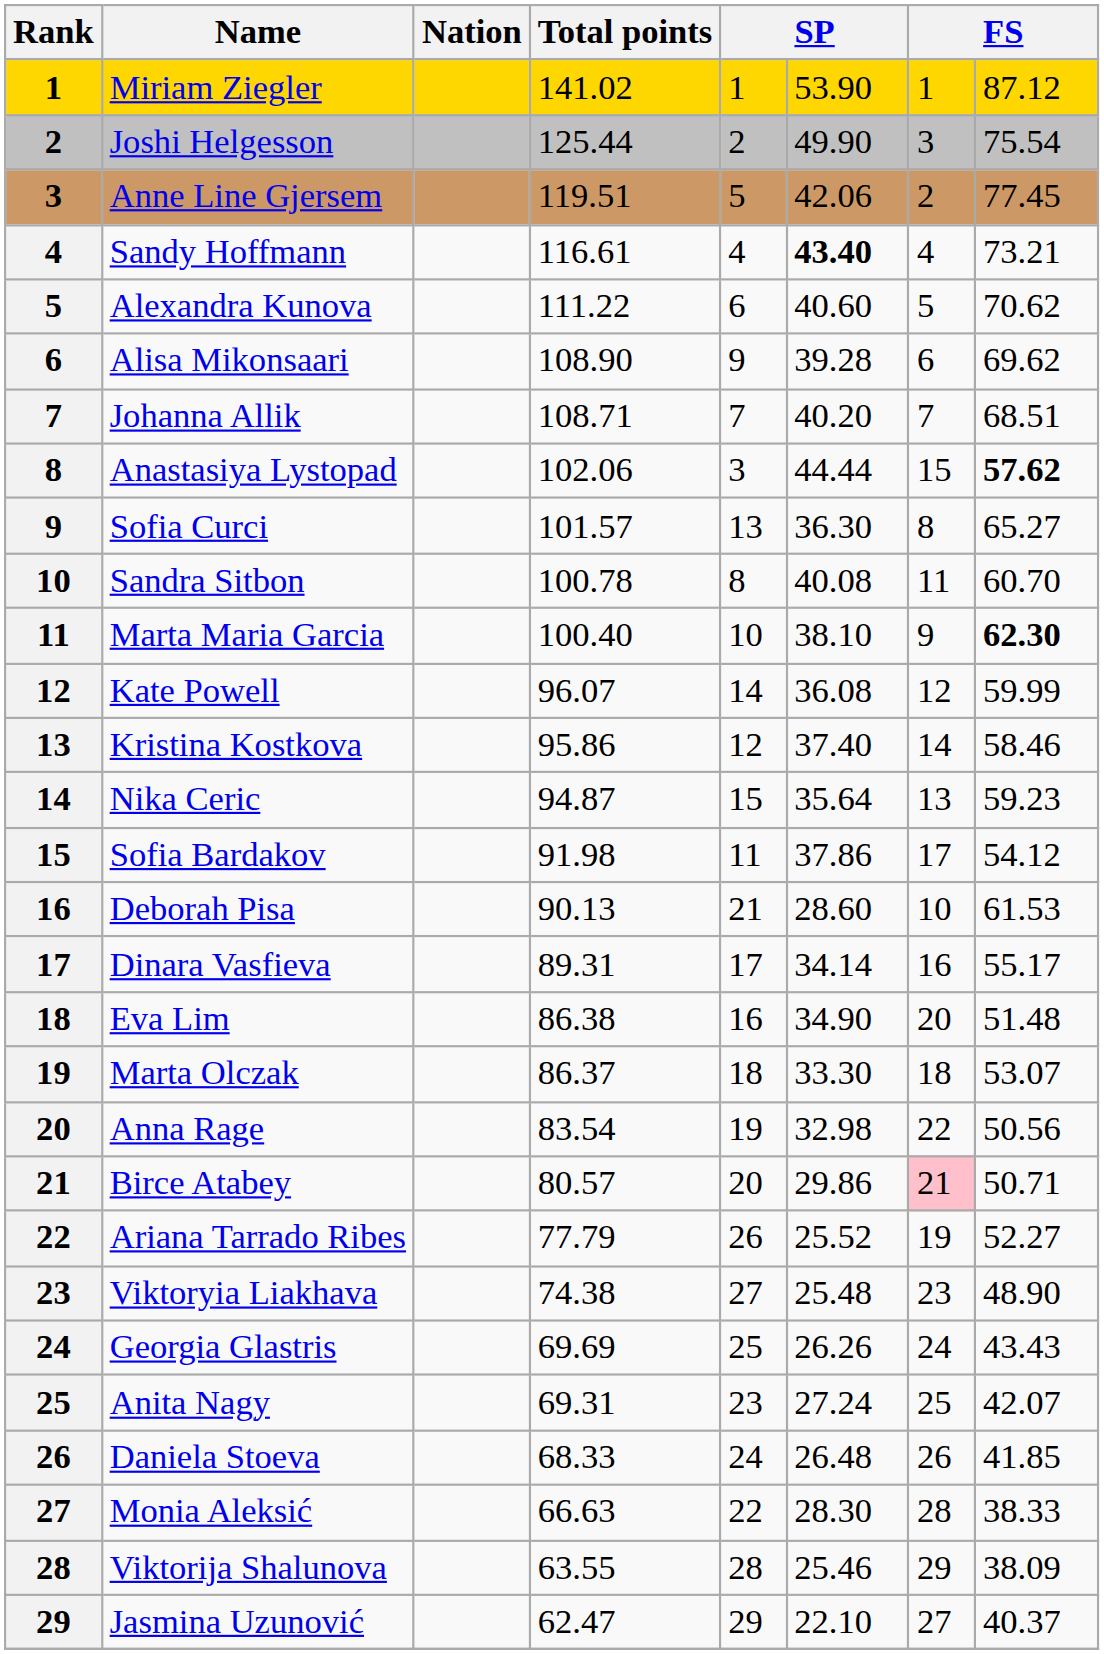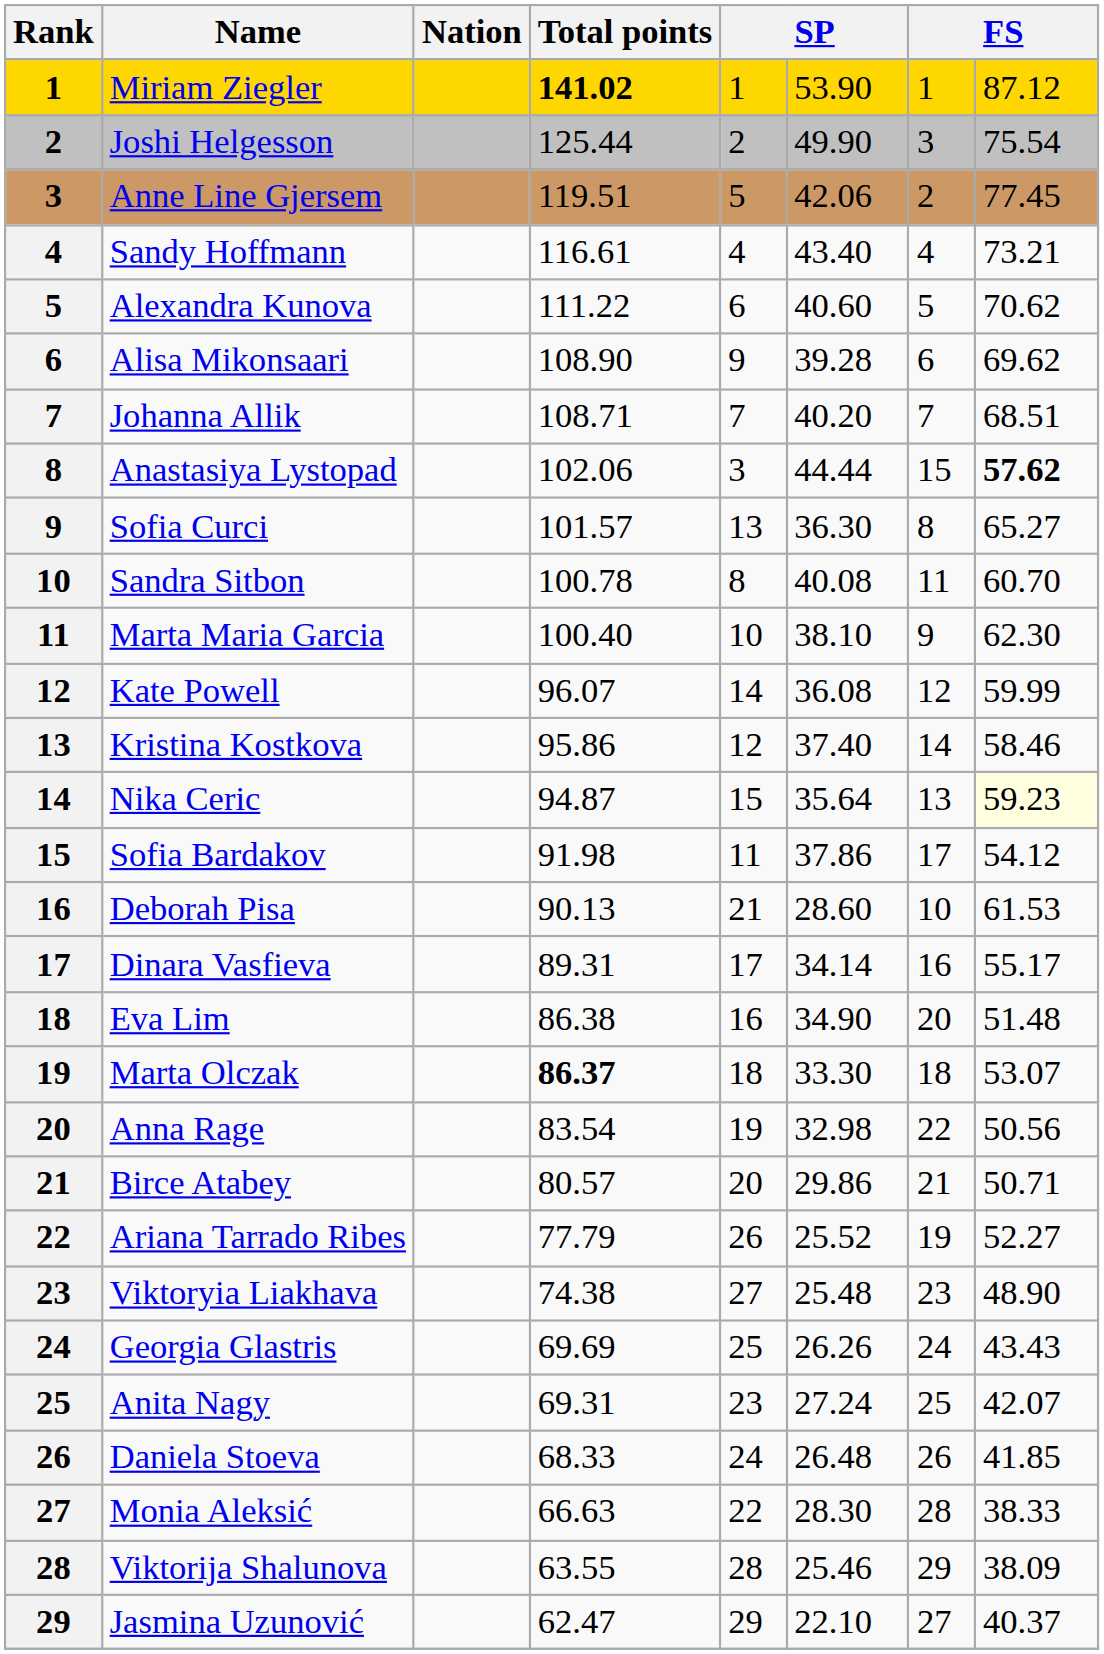(585, 86) normal -> (585, 86) bold
(833, 251) bold -> (833, 251) normal
(1022, 634) bold -> (1022, 634) normal
(1022, 799) no background -> (1022, 799) lightyellow background
(577, 1073) normal -> (577, 1073) bold
(934, 1182) pink background -> (934, 1182) no background
